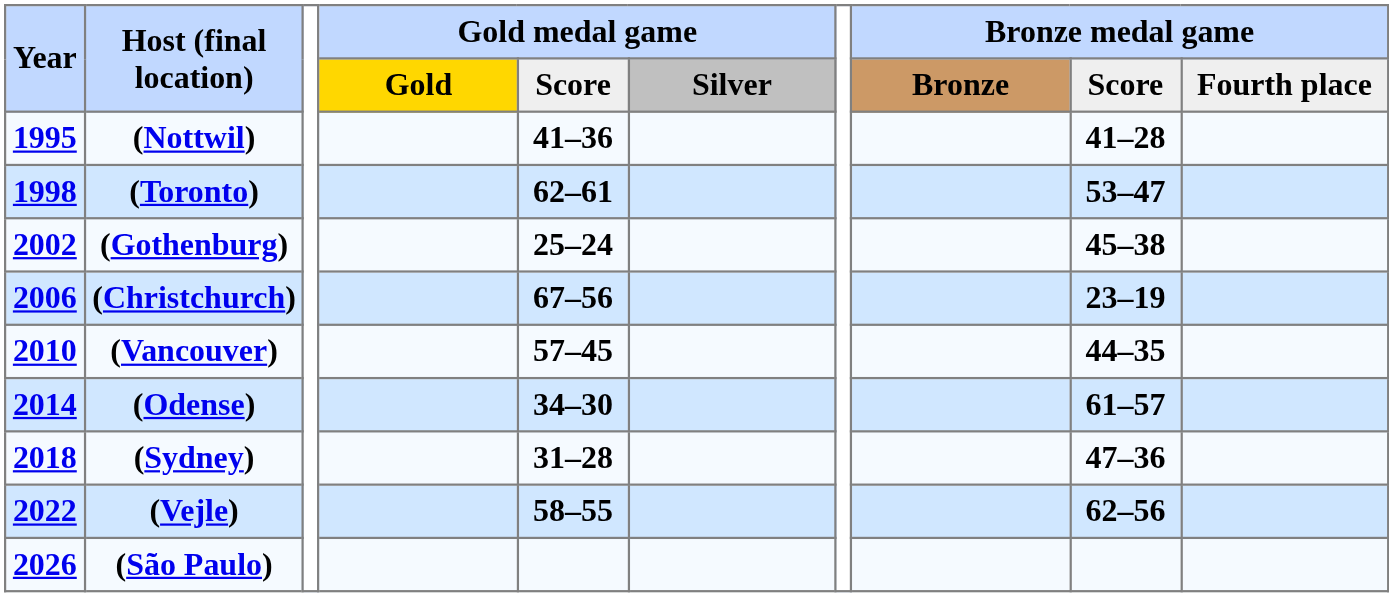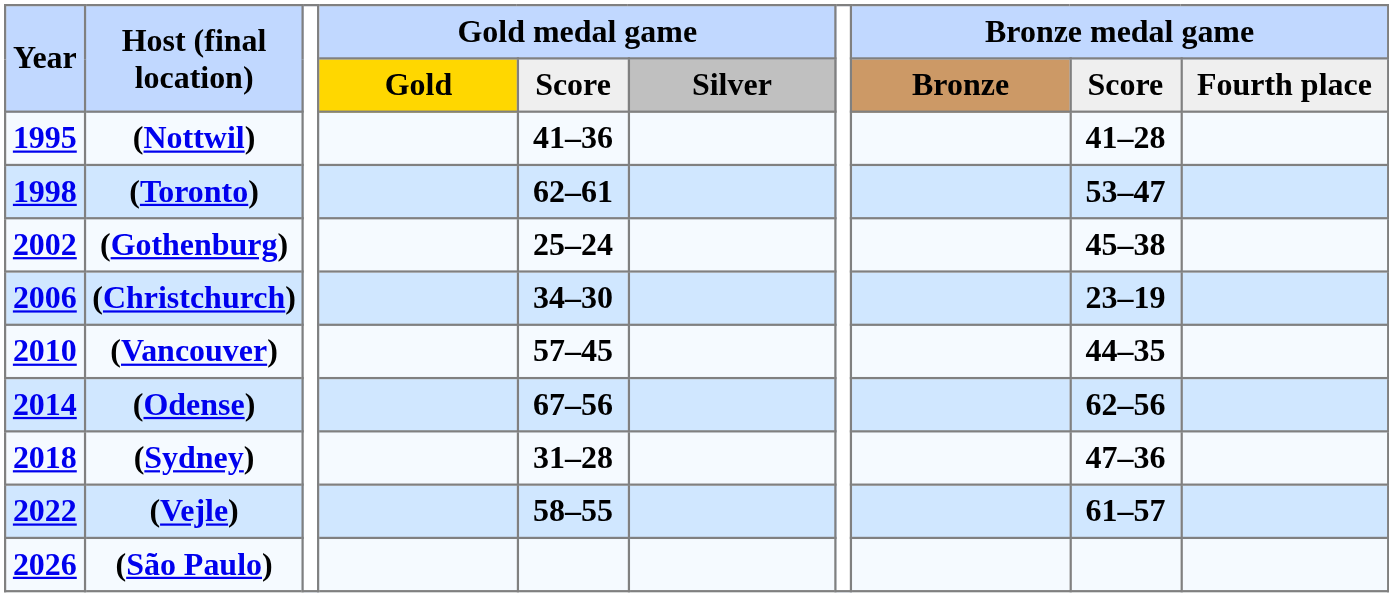(573, 297) 67–56 -> (573, 297) 34–30
(573, 404) 34–30 -> (573, 404) 67–56
(1125, 404) 61–57 -> (1125, 404) 62–56
(1125, 510) 62–56 -> (1125, 510) 61–57
